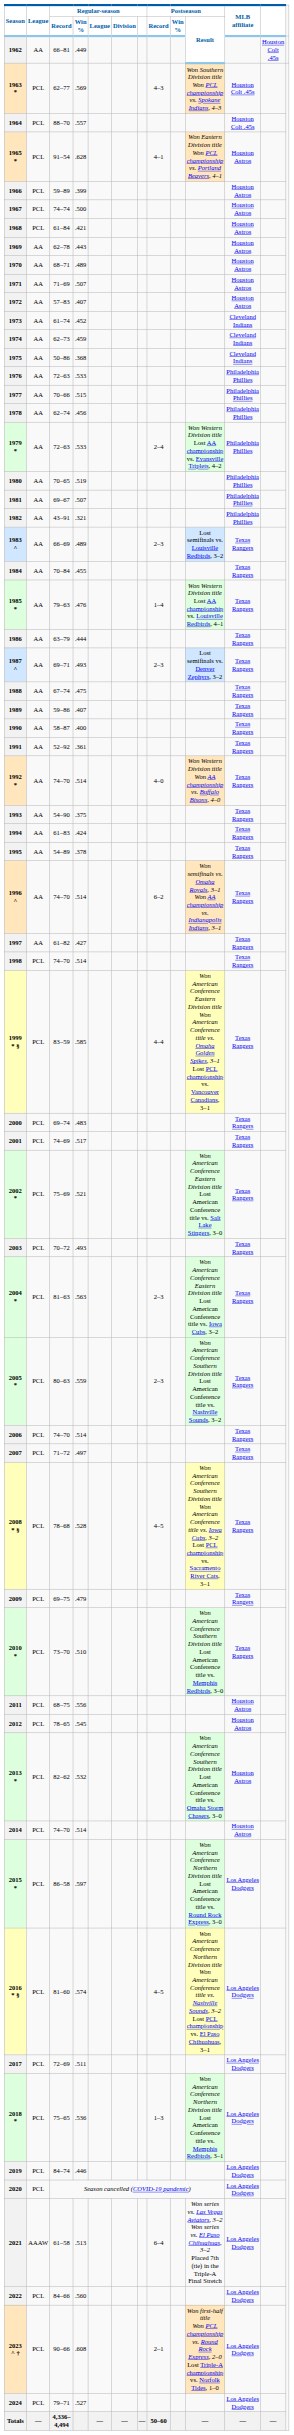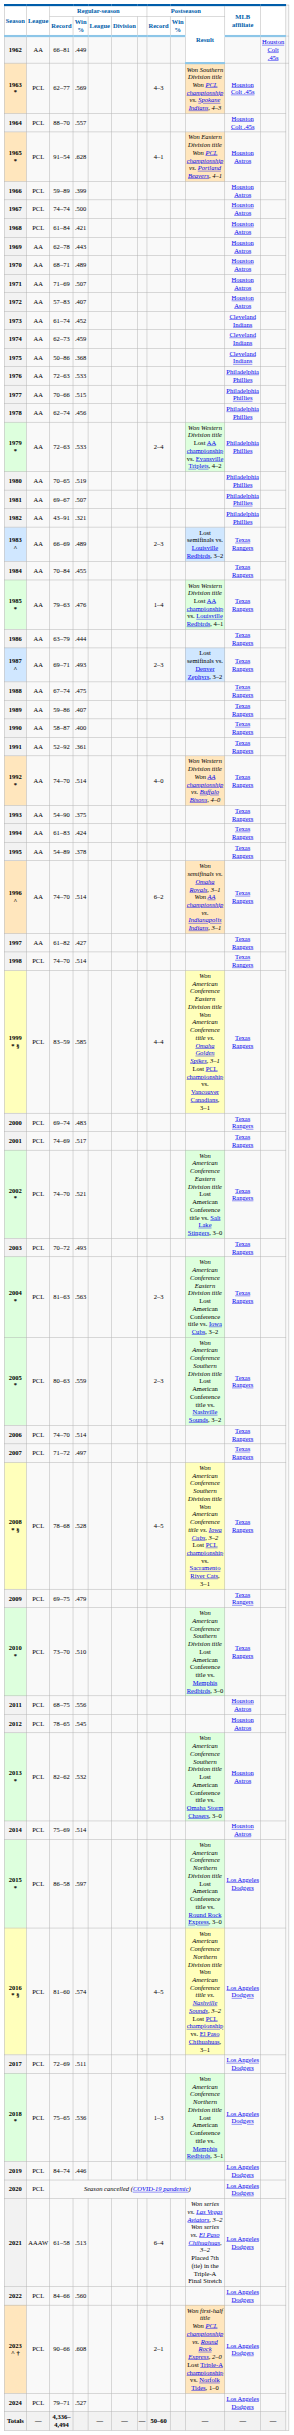(62, 1194) 75–69 -> (62, 1194) 74–70
(62, 1830) 74–70 -> (62, 1830) 75–69
